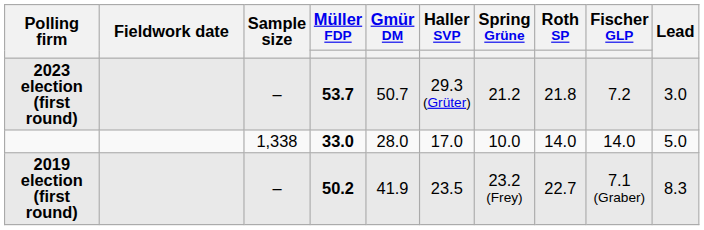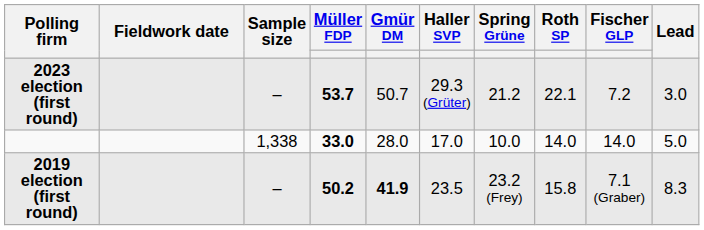(560, 94) 21.8 -> (560, 94) 22.1
(393, 189) normal -> (393, 189) bold
(560, 189) 22.7 -> (560, 189) 15.8
